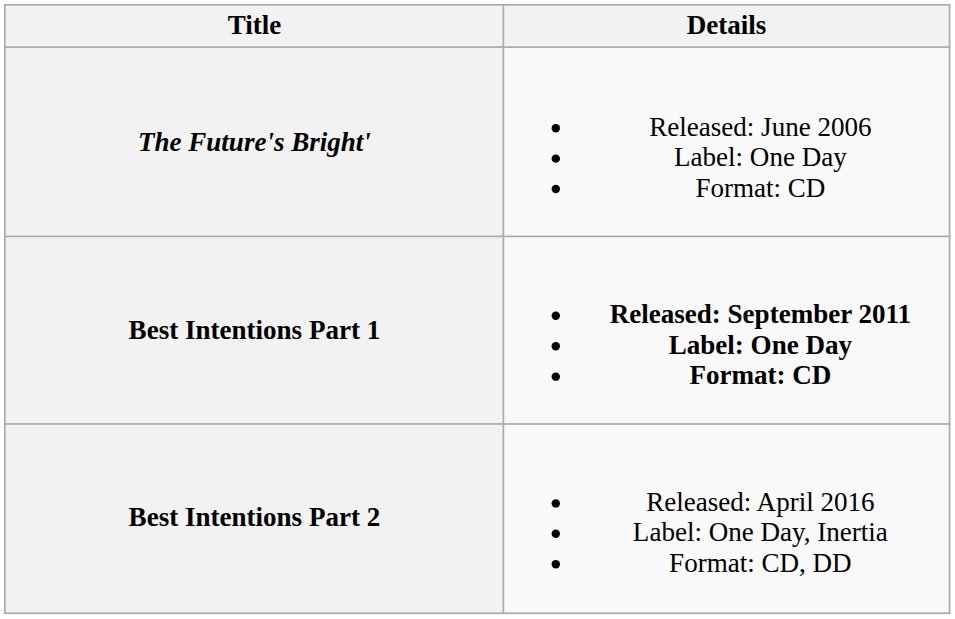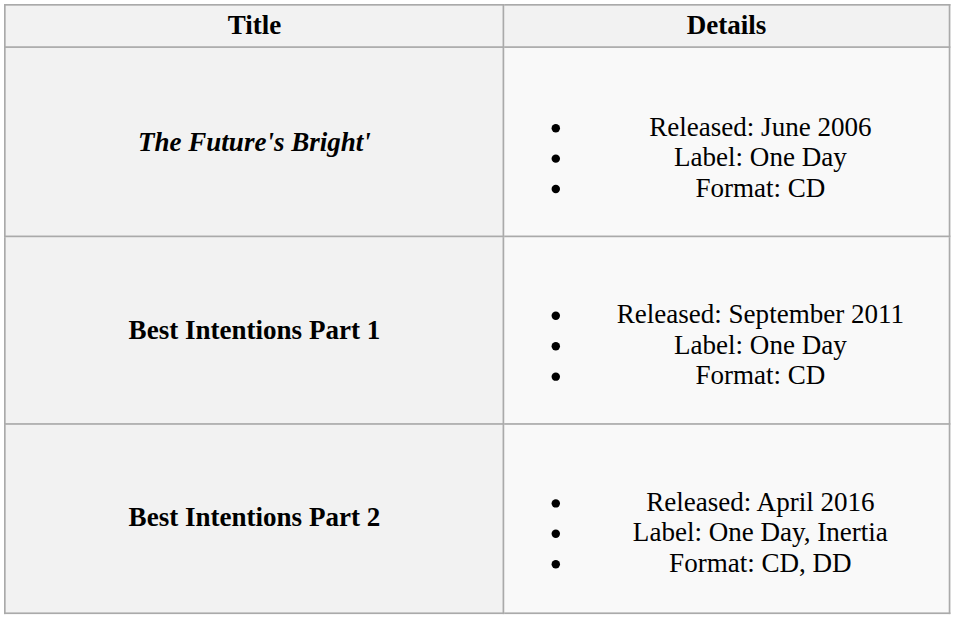(727, 345) bold -> (727, 345) normal
